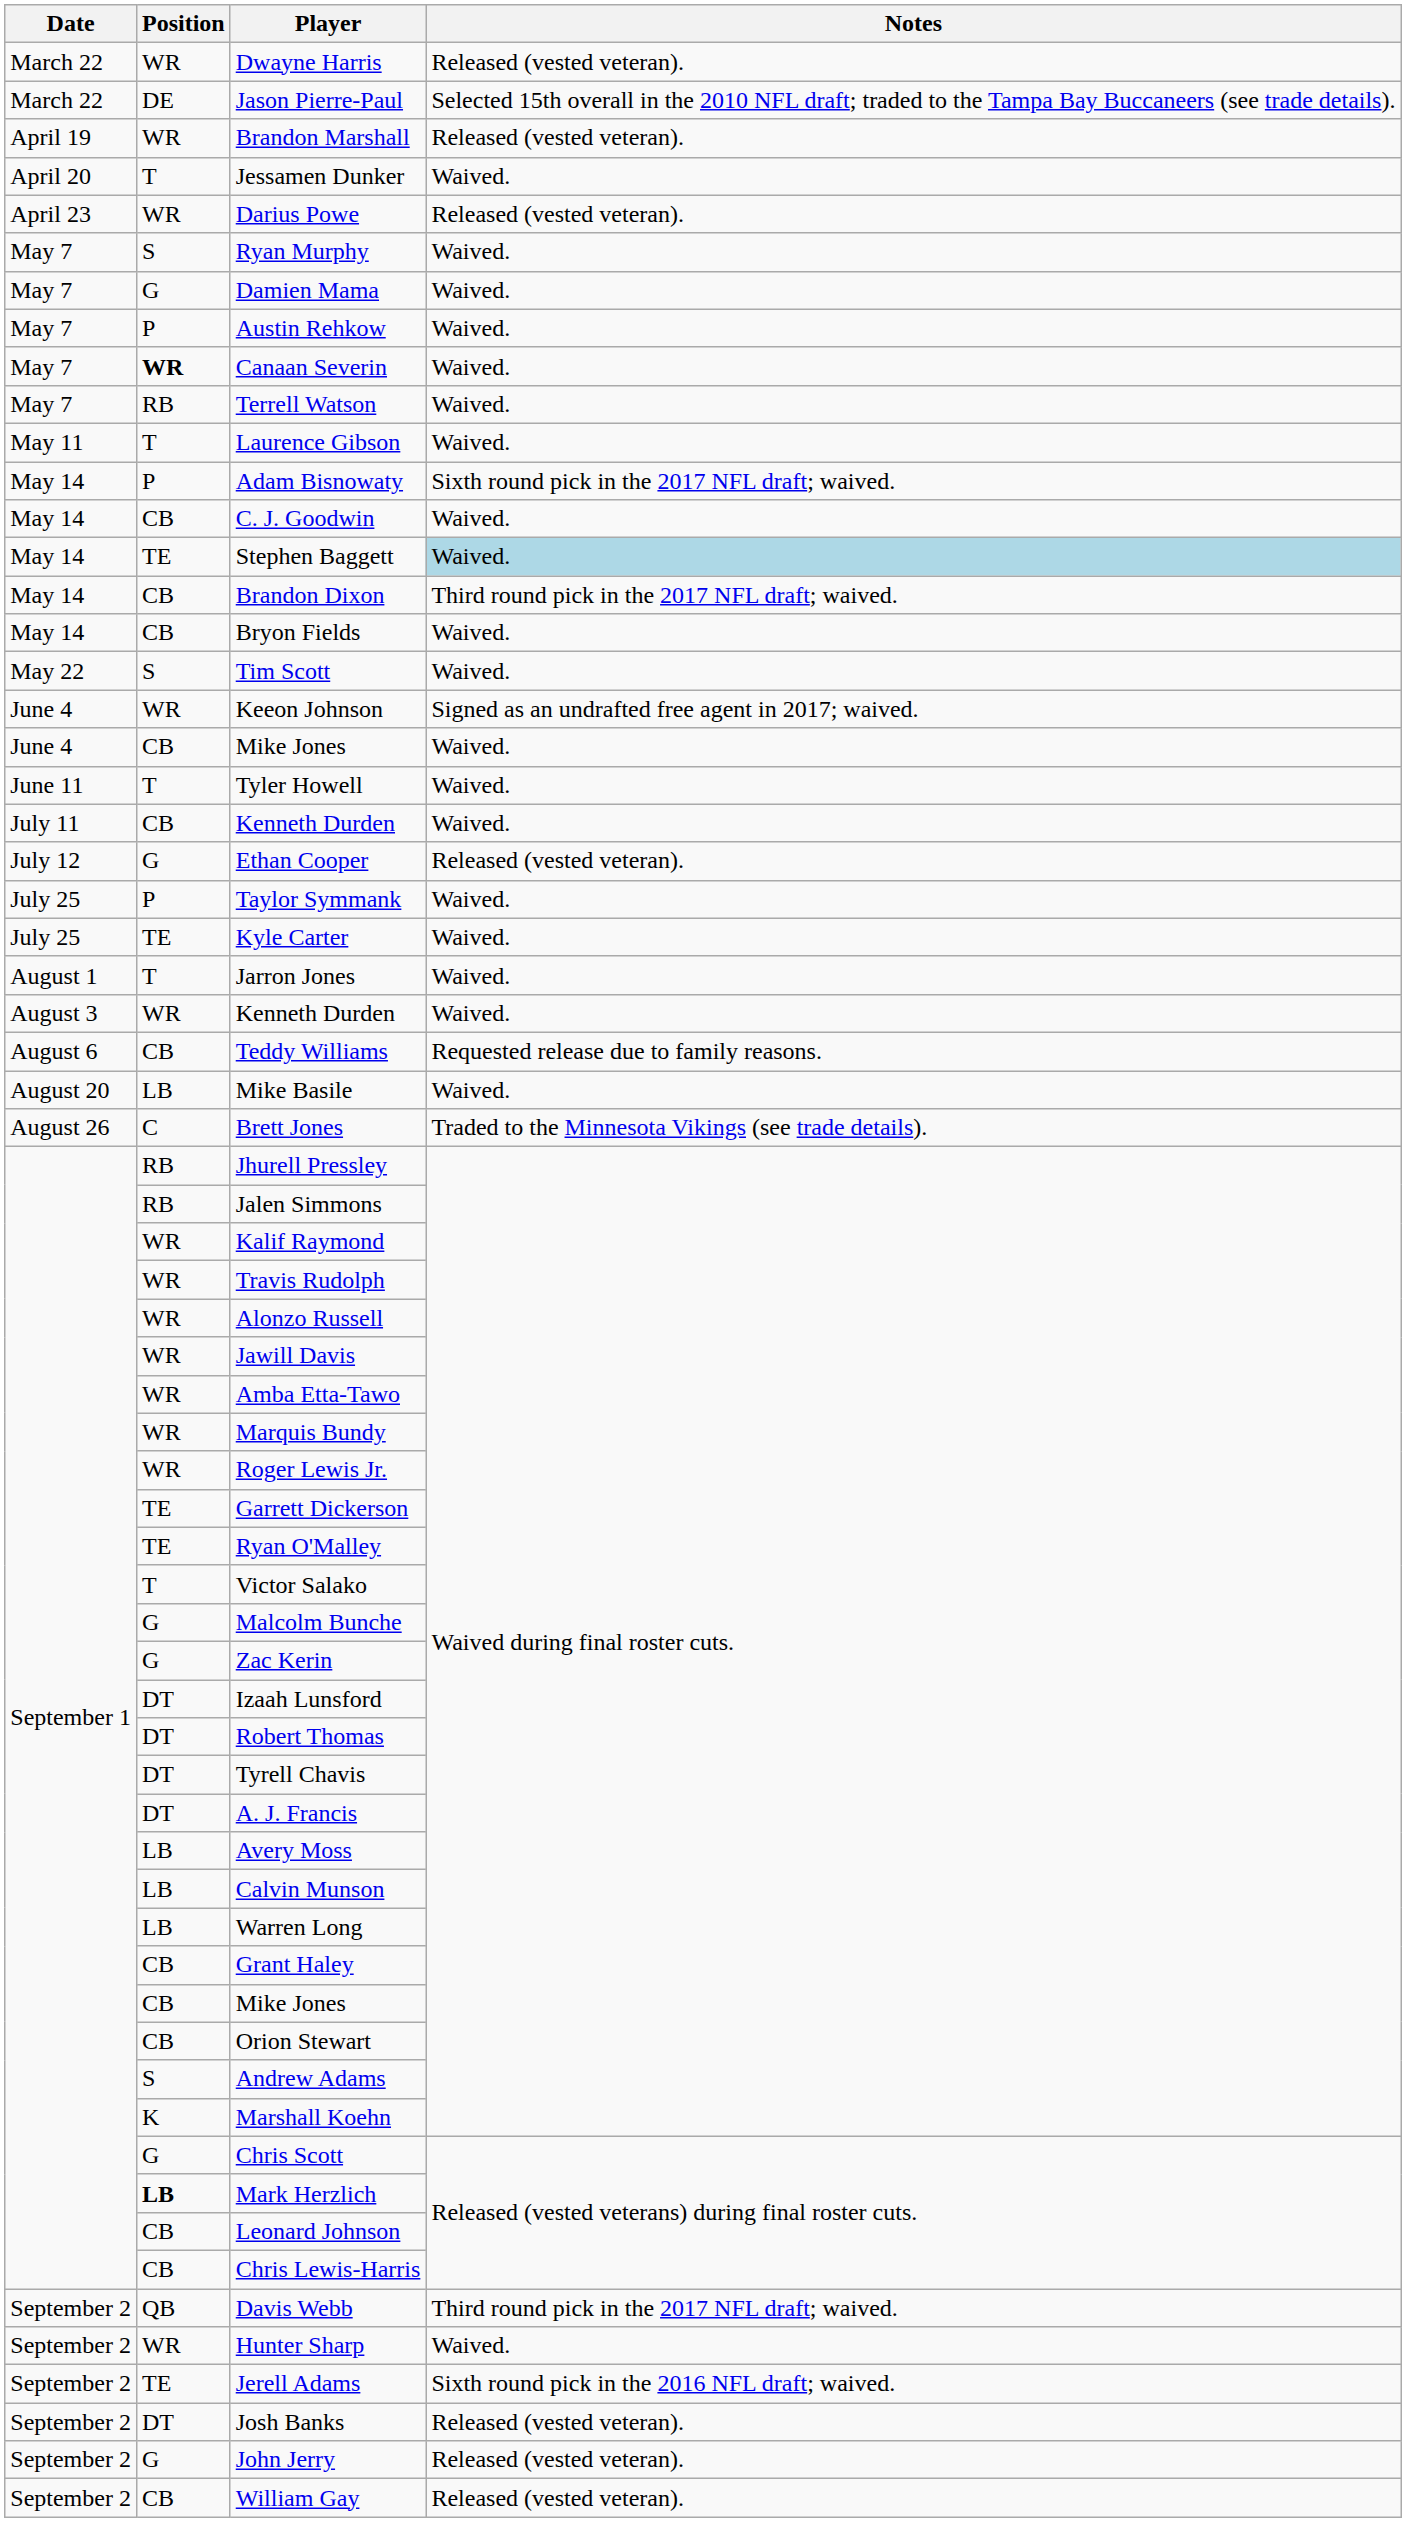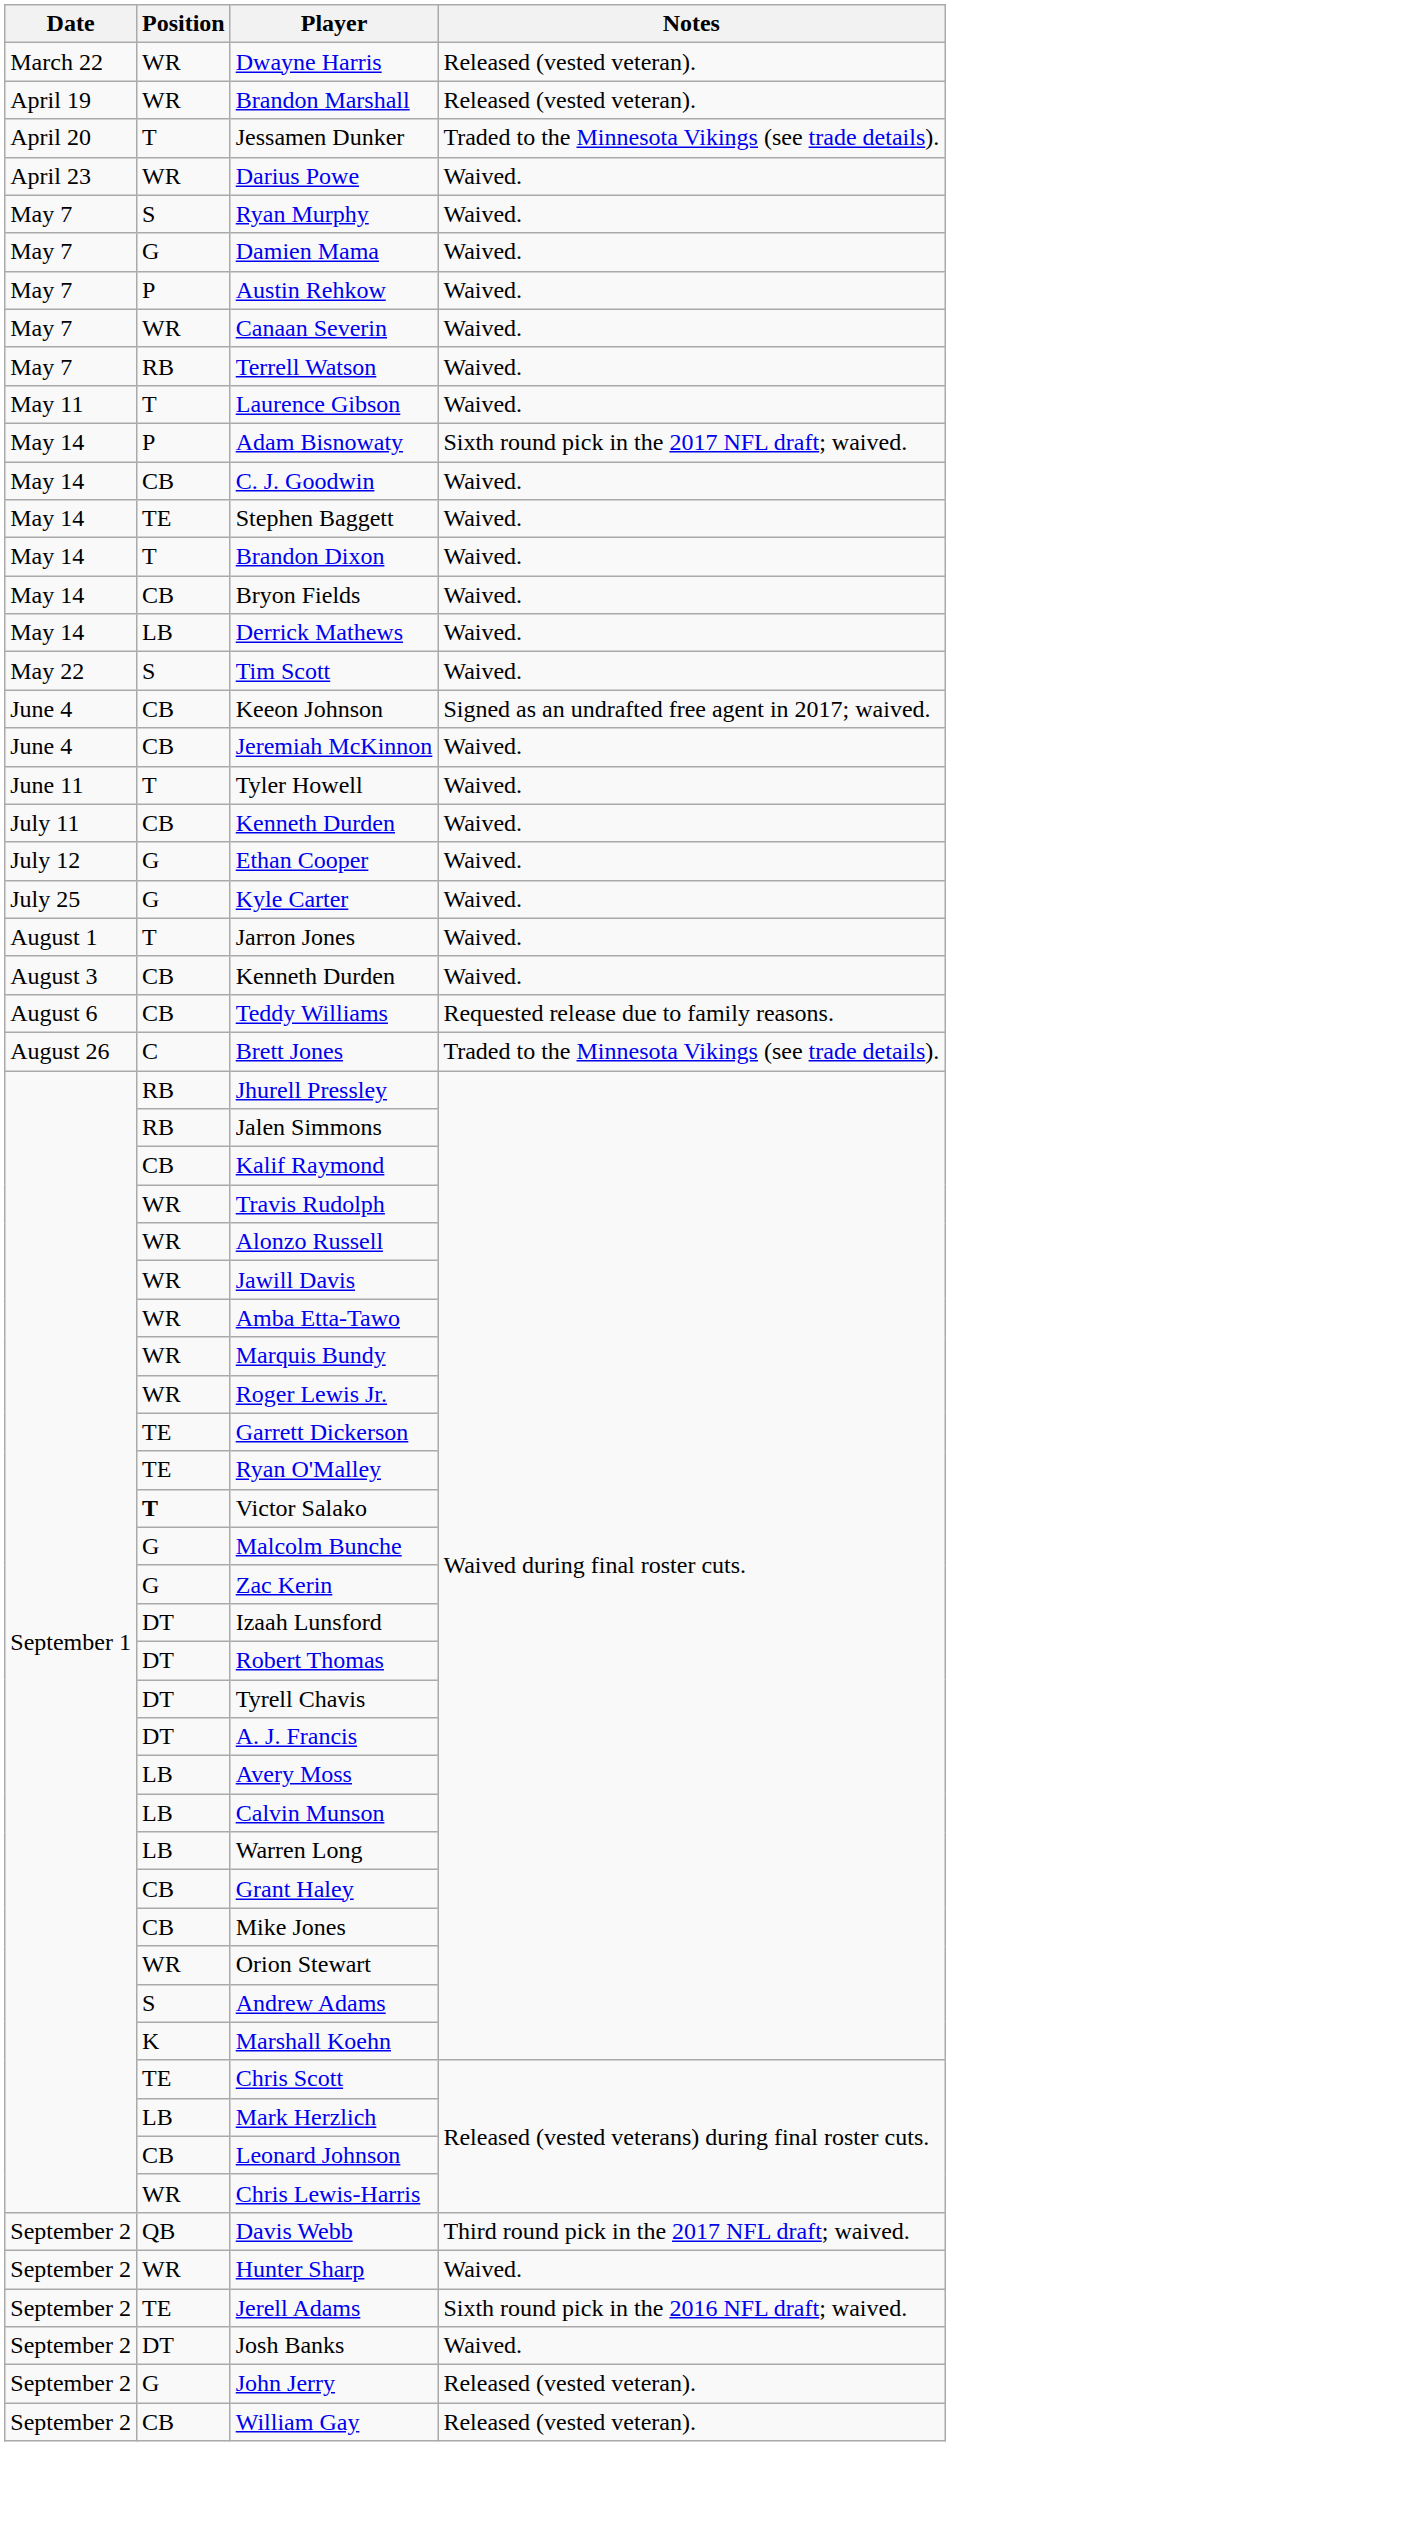- row: (57, 99)
(471, 175) Waived. -> (691, 137) Traded to the Minnesota Vikings (see trade details).
(558, 213) Released (vested veteran). -> (483, 175) Waived.
(163, 366) bold -> (161, 328) normal
(471, 556) lightblue background -> (483, 518) no background
(158, 594) CB -> (149, 556) T
(665, 594) Third round pick in the 2017 NFL draft; waived. -> (483, 556) Waived.
+ row: (47, 632)
(161, 708) WR -> (158, 708) CB
- row: (41, 746)
+ row: (41, 746)
(558, 860) Released (vested veteran). -> (483, 860) Waived.
- row: (45, 898)
(157, 937) TE -> (151, 898) G
(161, 1013) WR -> (158, 975) CB
- row: (60, 1089)
(161, 1241) WR -> (158, 1165) CB
(149, 1584) normal -> (150, 1507) bold
(158, 2040) CB -> (161, 1964) WR
(151, 2155) G -> (157, 2078) TE
(158, 2193) bold -> (157, 2116) normal
(158, 2269) CB -> (161, 2193) WR
(558, 2421) Released (vested veteran). -> (483, 2345) Waived.
